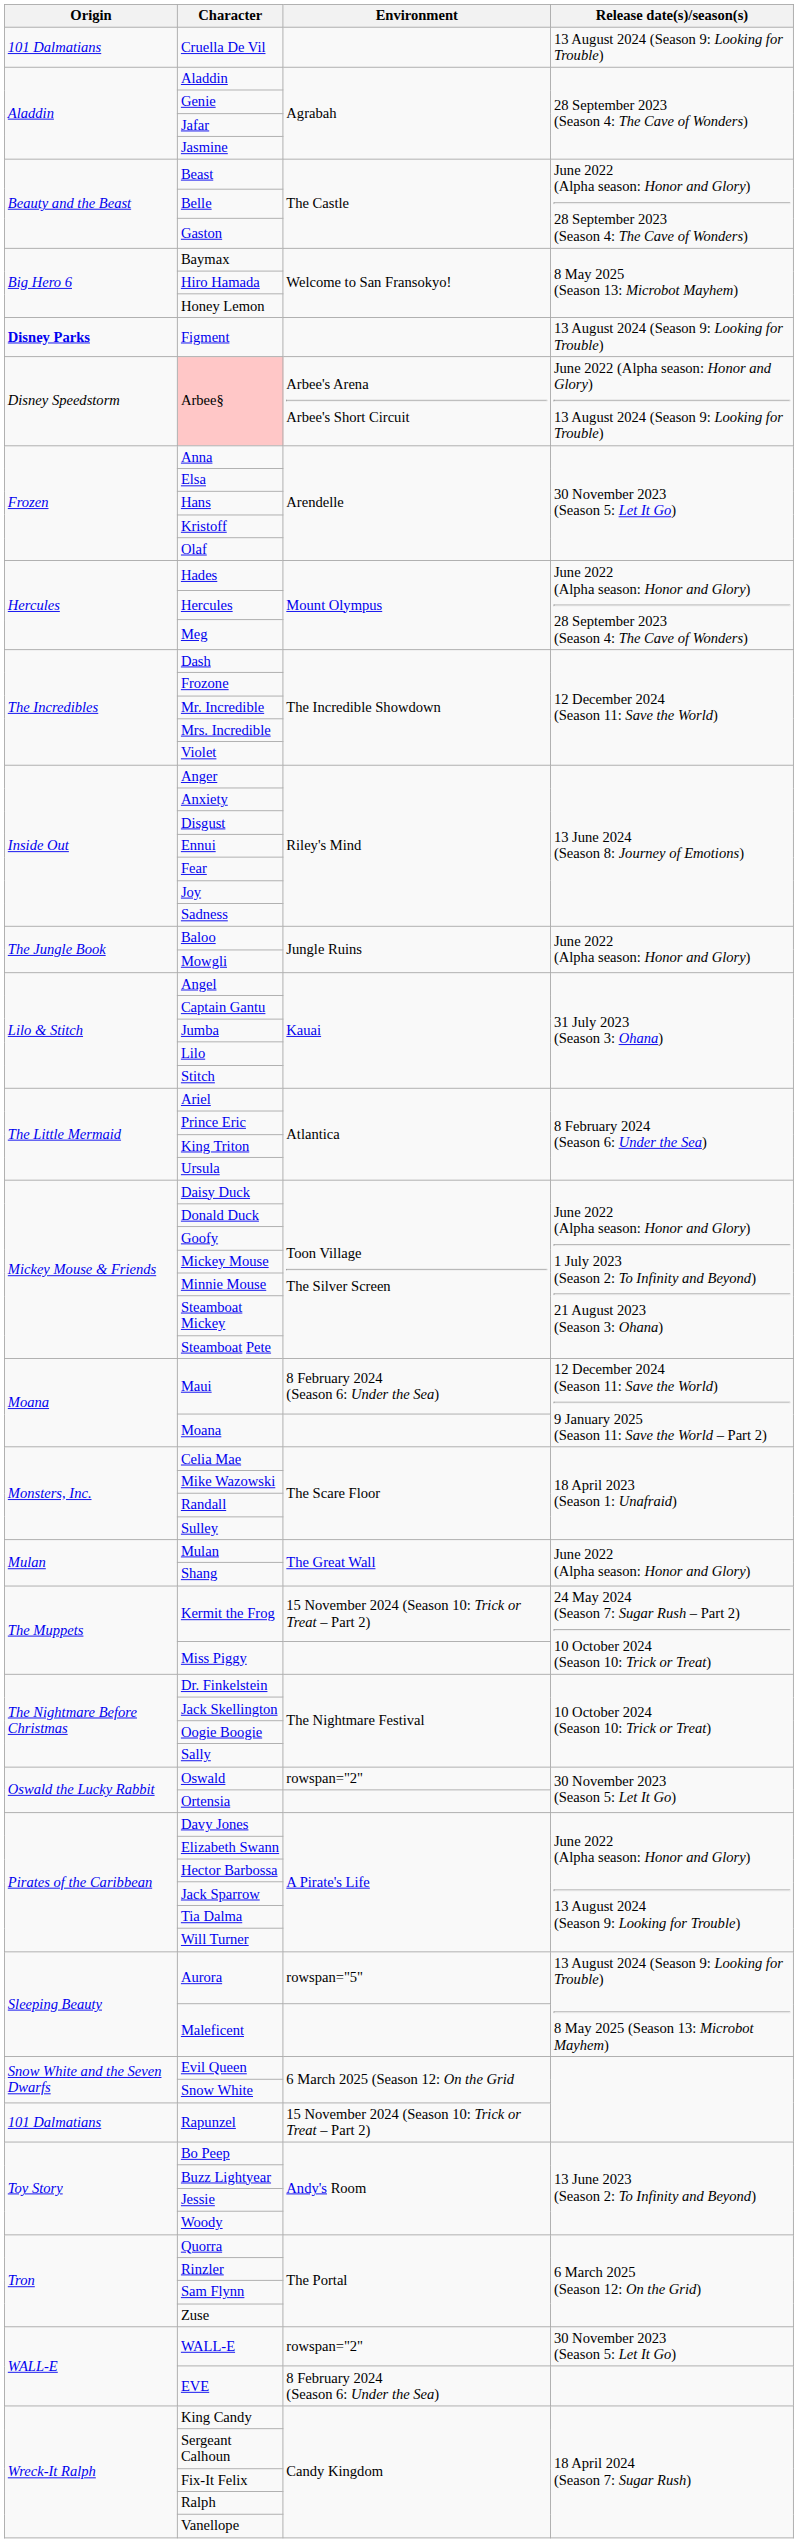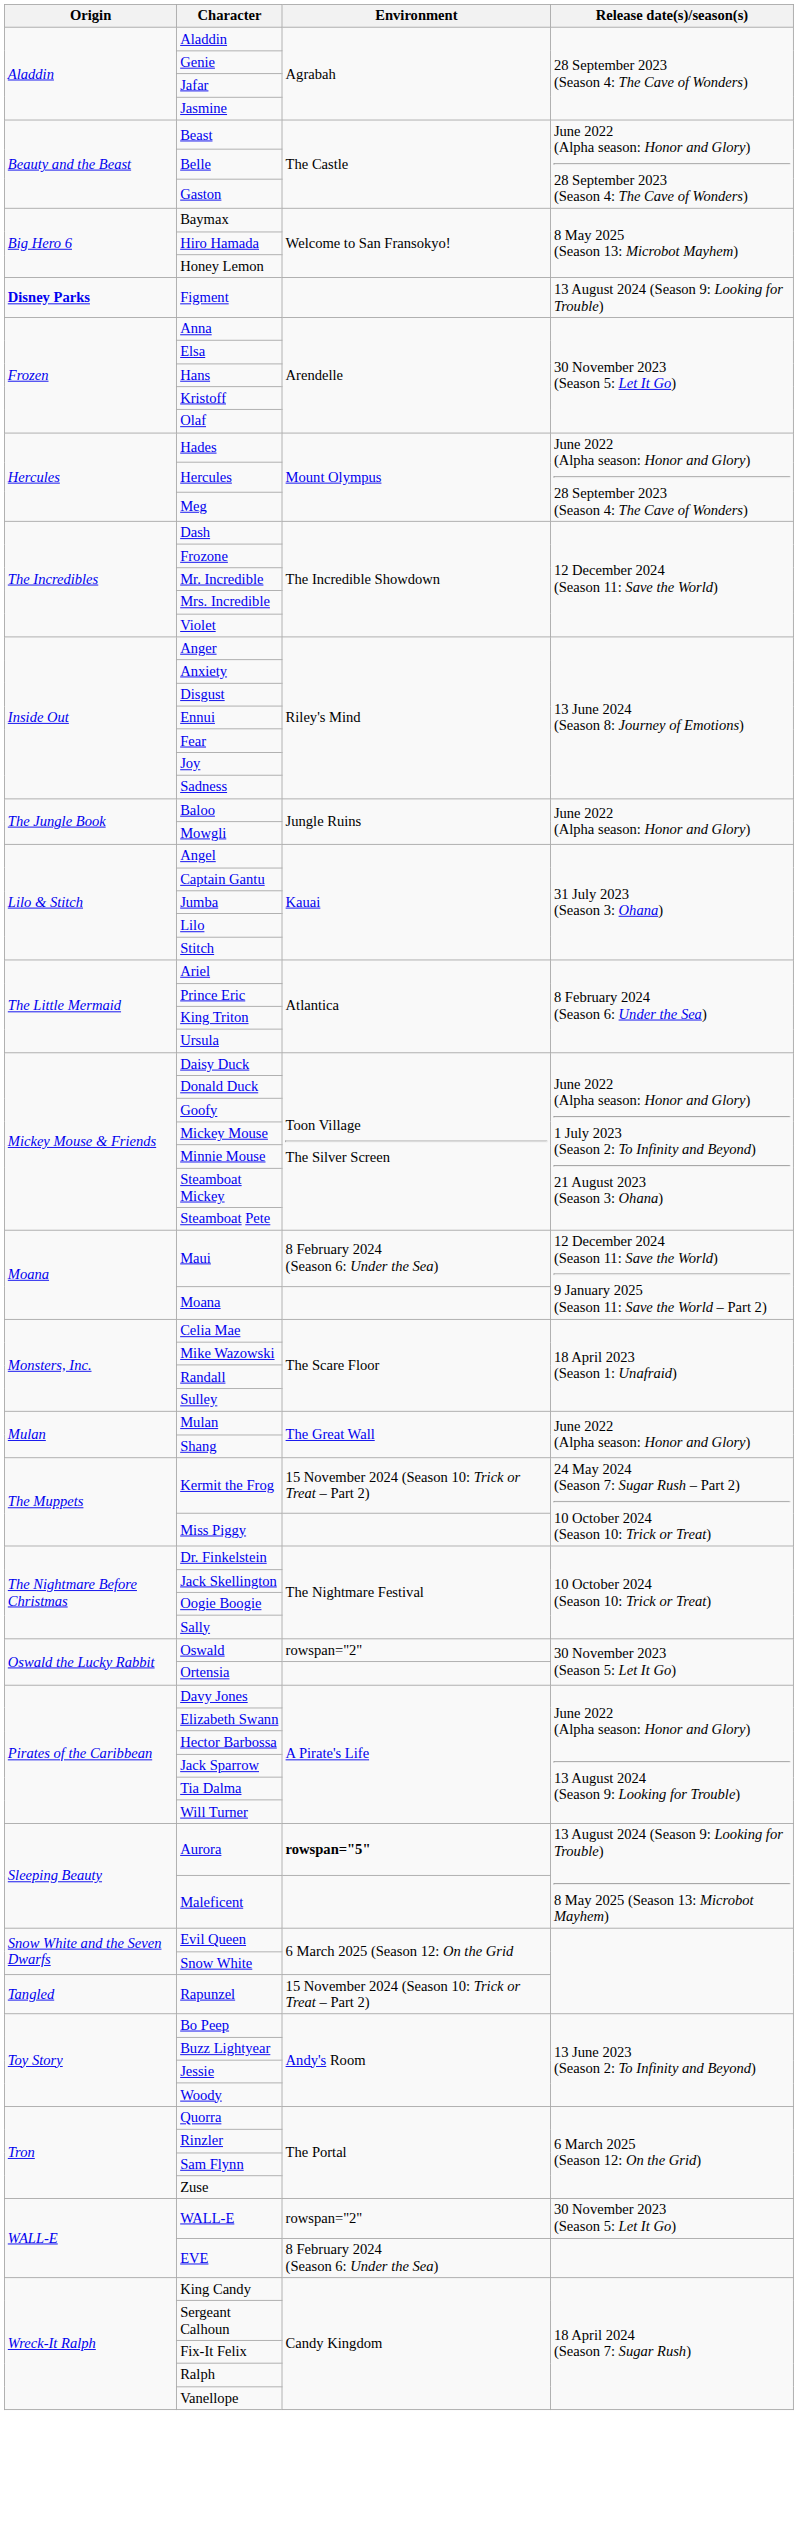- row: (223, 47)
- row: (202, 401)
(325, 1977) normal -> (328, 1849) bold
(55, 2122) 101 Dalmatians -> (31, 1994) Tangled
